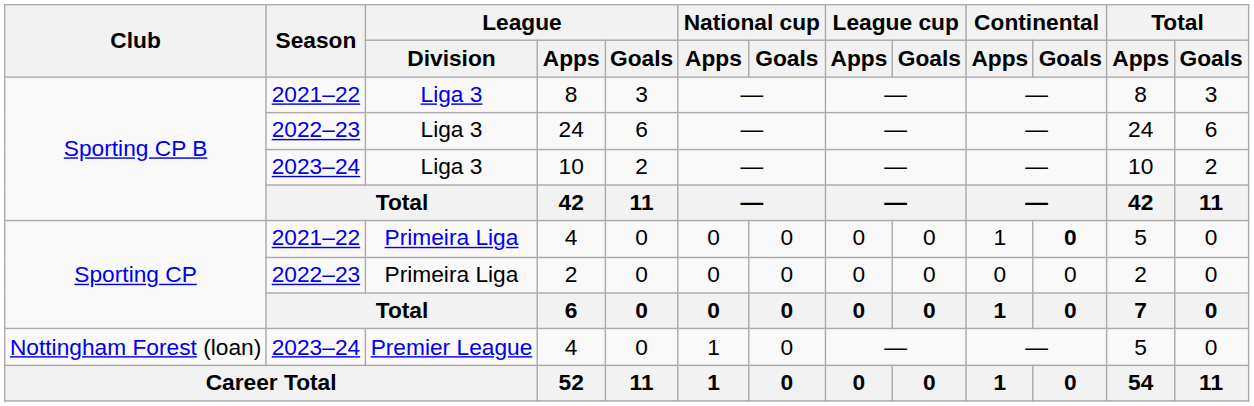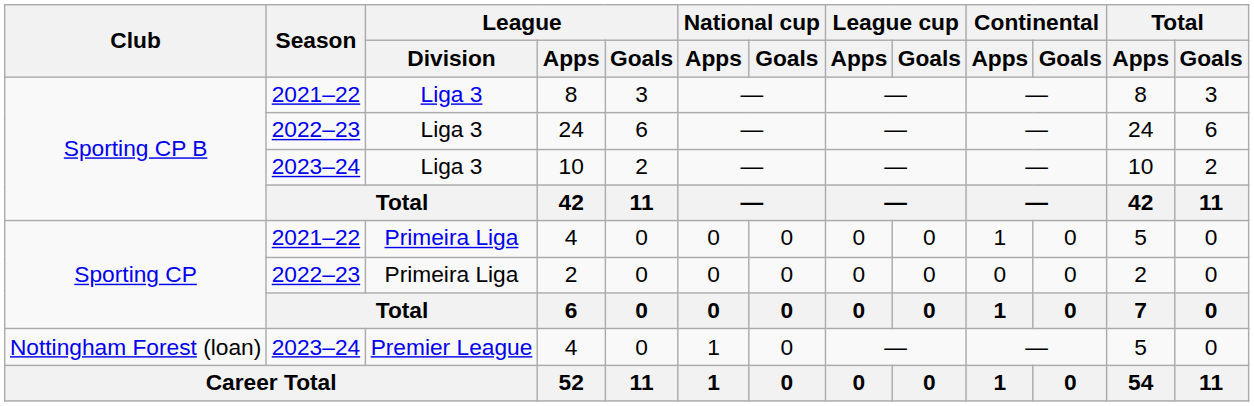(1070, 238) bold -> (1070, 238) normal
